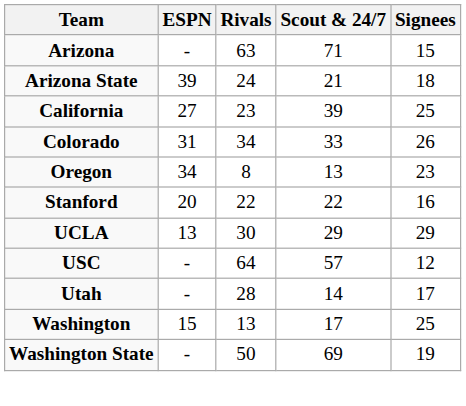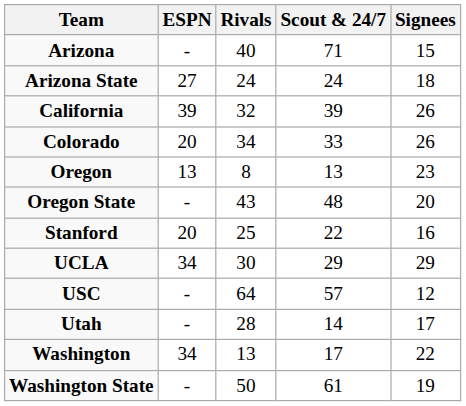(246, 50) 63 -> (246, 50) 40
(187, 80) 39 -> (187, 80) 27
(333, 80) 21 -> (333, 80) 24
(187, 111) 27 -> (187, 111) 39
(246, 111) 23 -> (246, 111) 32
(425, 111) 25 -> (425, 111) 26
(187, 141) 31 -> (187, 141) 20
(187, 171) 34 -> (187, 171) 13
+ row: (81, 202)
(246, 202) 22 -> (246, 232) 25
(187, 232) 13 -> (187, 263) 34
(187, 324) 15 -> (187, 354) 34
(425, 324) 25 -> (425, 354) 22
(333, 354) 69 -> (333, 385) 61
